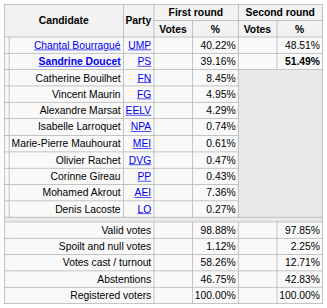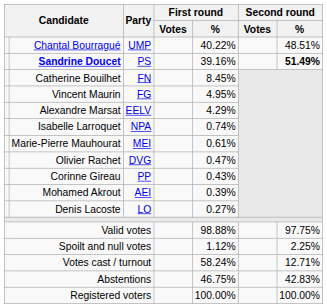(221, 193) 7.36% -> (221, 193) 0.39%
(302, 230) 97.85% -> (302, 230) 97.75%
(218, 263) 58.26% -> (218, 263) 58.24%
